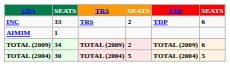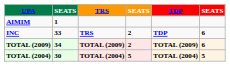rows swapped: (13, 21) <-> (18, 33)
